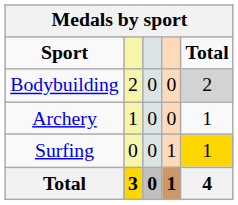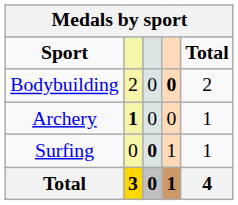(171, 85) normal -> (171, 85) bold
(207, 85) lightgrey background -> (207, 85) no background
(133, 118) normal -> (133, 118) bold
(152, 150) normal -> (152, 150) bold
(207, 150) gold background -> (207, 150) no background
